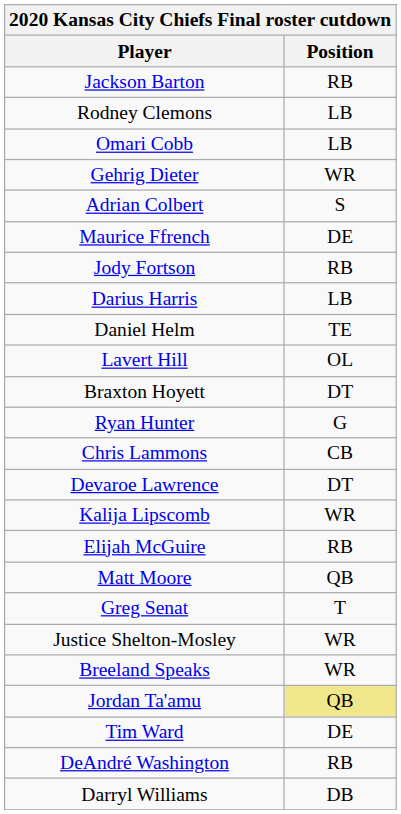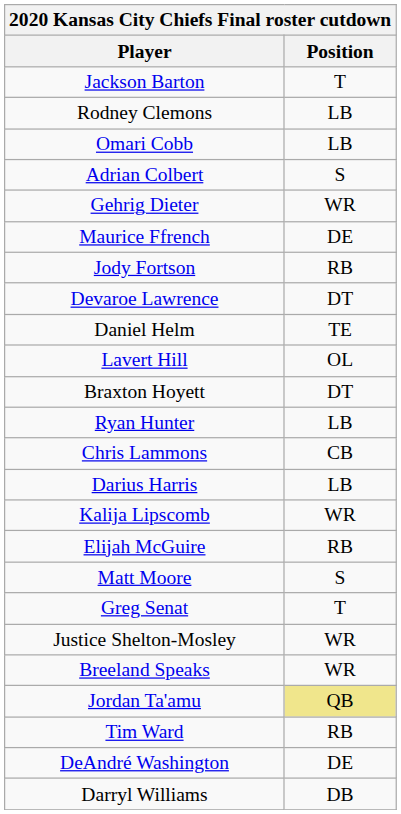(340, 81) RB -> (340, 81) T
rows swapped: (145, 205) <-> (145, 174)
rows swapped: (145, 298) <-> (145, 484)
(340, 422) G -> (340, 422) LB
(340, 577) QB -> (340, 577) S
(340, 732) DE -> (340, 732) RB
(340, 762) RB -> (340, 762) DE
